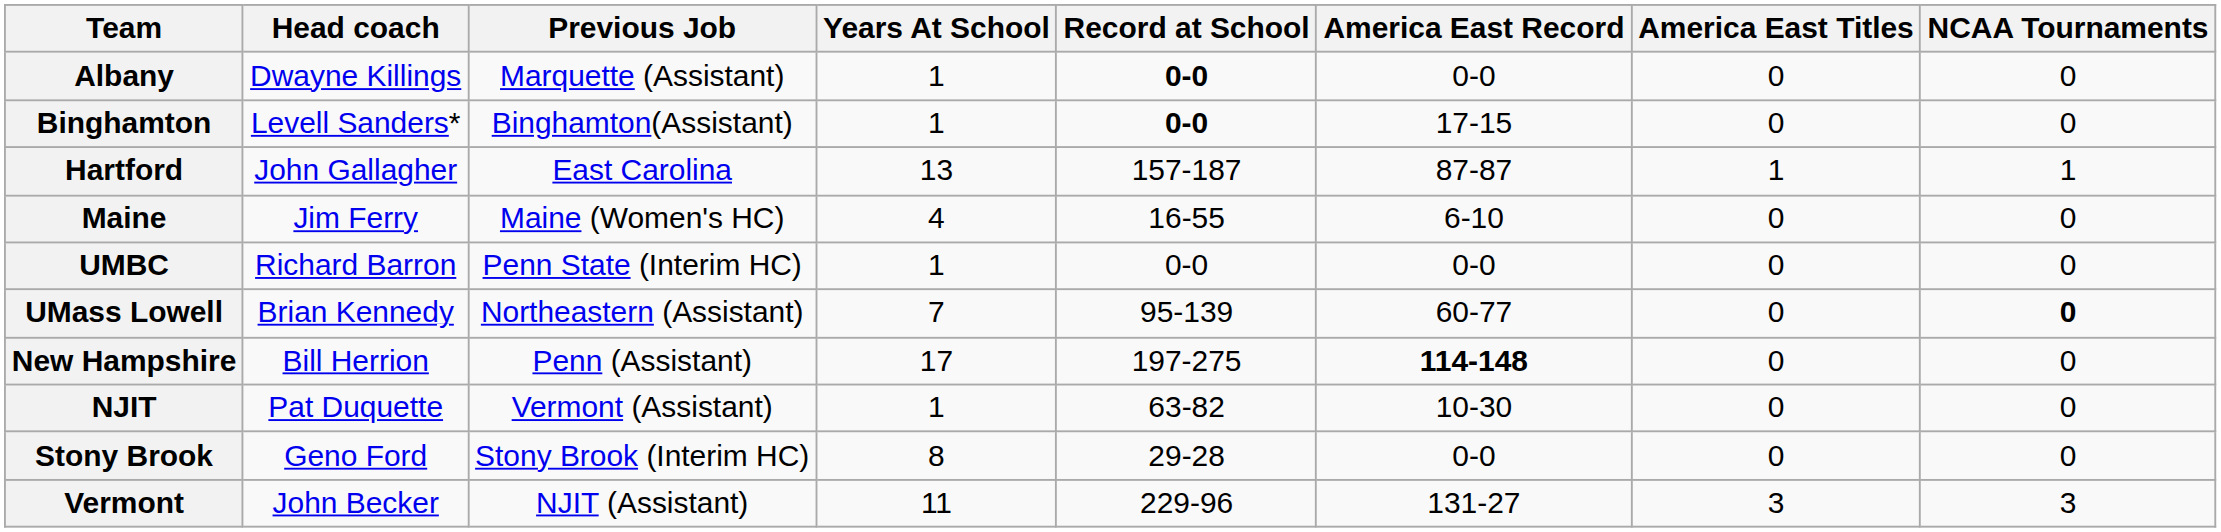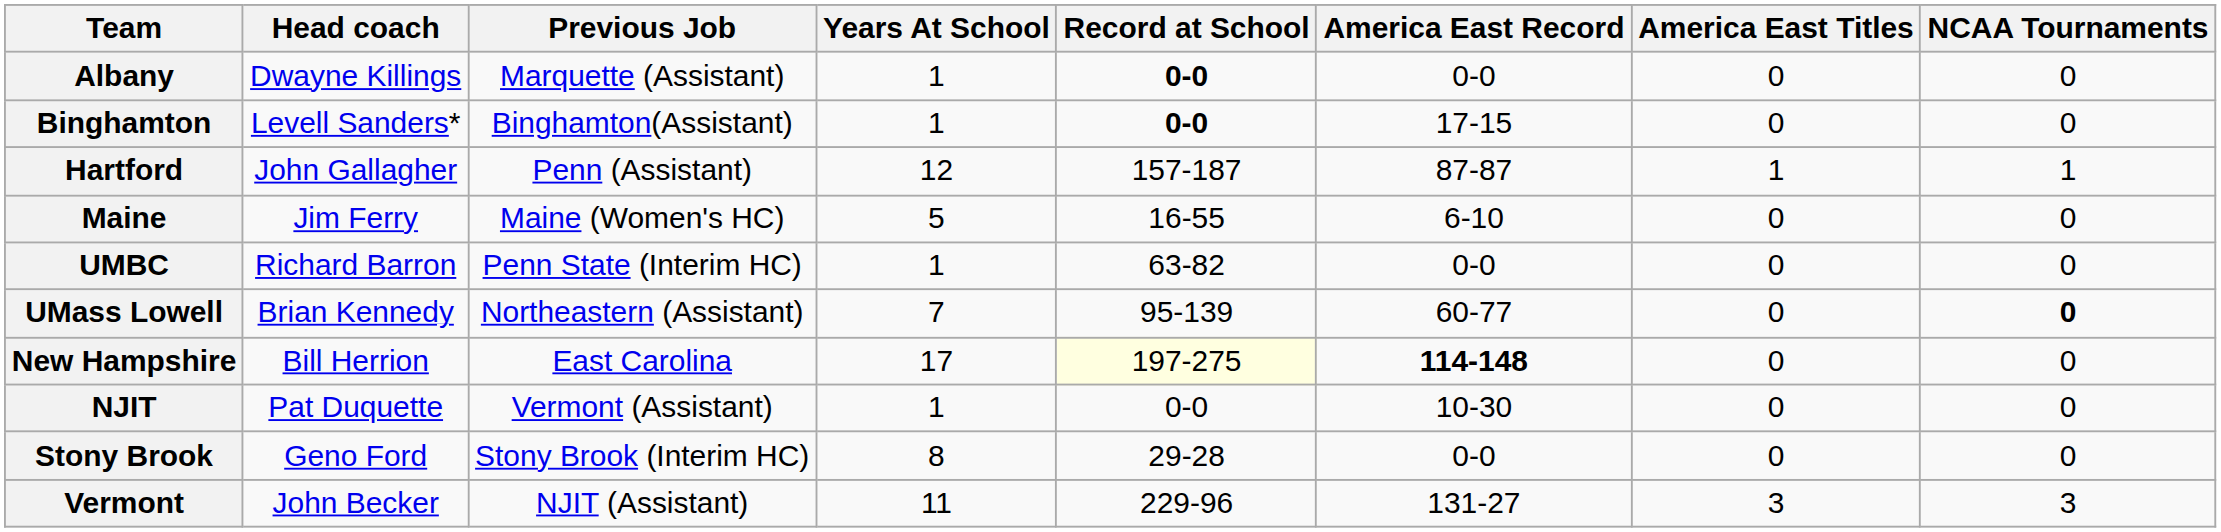(642, 170) East Carolina -> (642, 170) Penn (Assistant)
(936, 170) 13 -> (936, 170) 12
(936, 218) 4 -> (936, 218) 5
(1187, 265) 0-0 -> (1187, 265) 63-82
(642, 360) Penn (Assistant) -> (642, 360) East Carolina
(1187, 360) no background -> (1187, 360) lightyellow background
(1187, 407) 63-82 -> (1187, 407) 0-0
